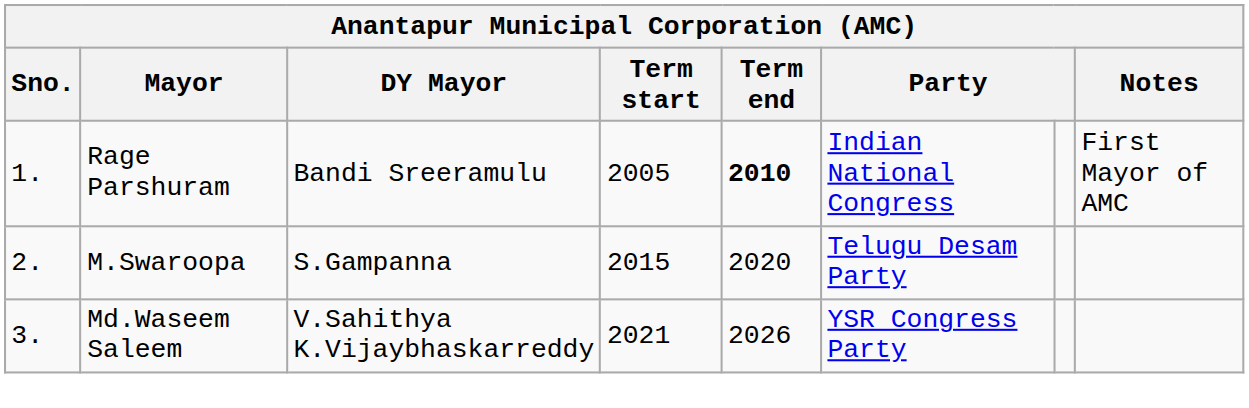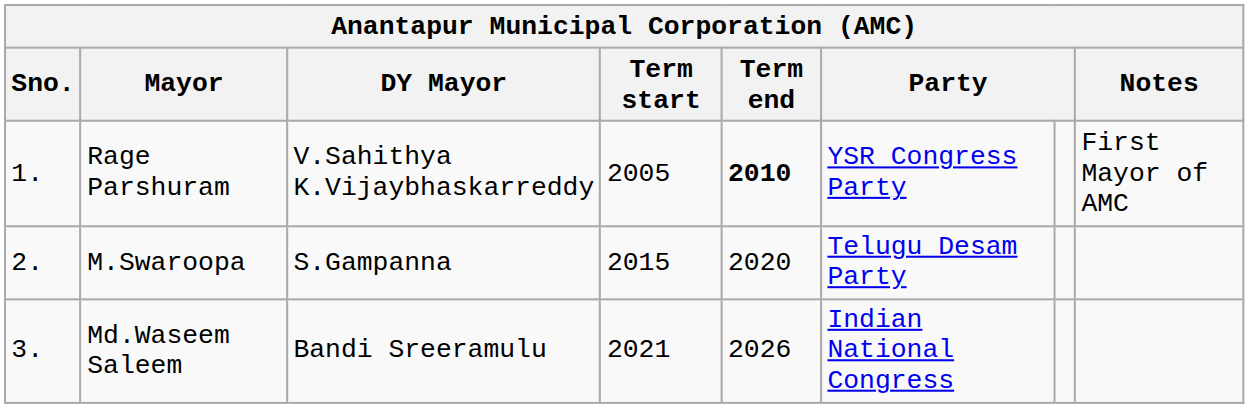(420, 173) Bandi Sreeramulu -> (444, 173) V.Sahithya K.Vijaybhaskarreddy
(891, 173) Indian National Congress -> (922, 173) YSR Congress Party
(444, 336) V.Sahithya K.Vijaybhaskarreddy -> (420, 351) Bandi Sreeramulu
(922, 336) YSR Congress Party -> (891, 351) Indian National Congress
